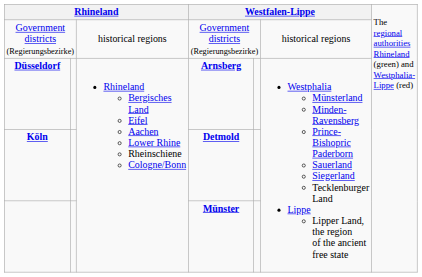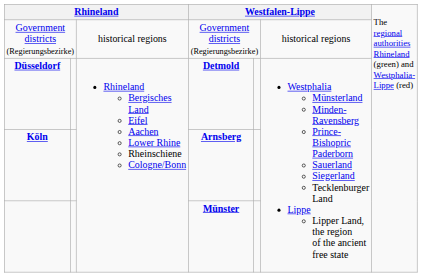(221, 66) Arnsberg -> (221, 66) Detmold
(221, 137) Detmold -> (221, 137) Arnsberg
